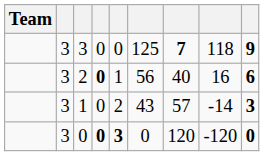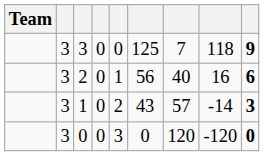(181, 48) bold -> (181, 48) normal
(101, 77) bold -> (101, 77) normal
(101, 135) bold -> (101, 135) normal
(118, 135) bold -> (118, 135) normal
